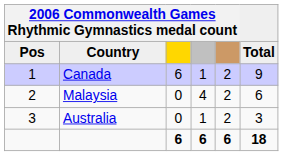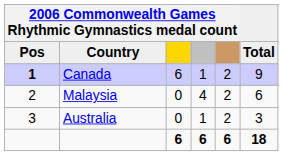(32, 74) normal -> (32, 74) bold
